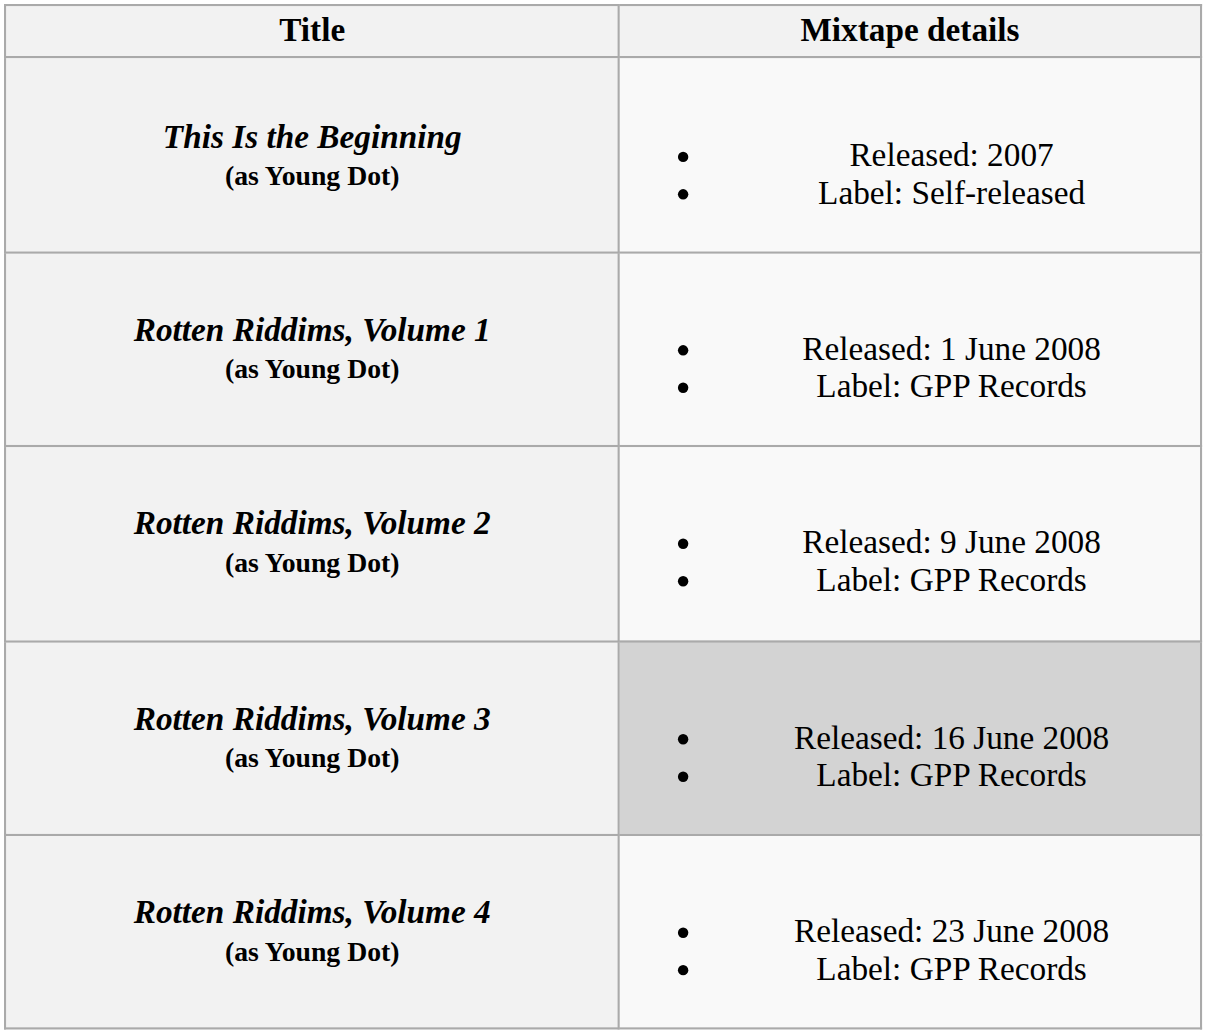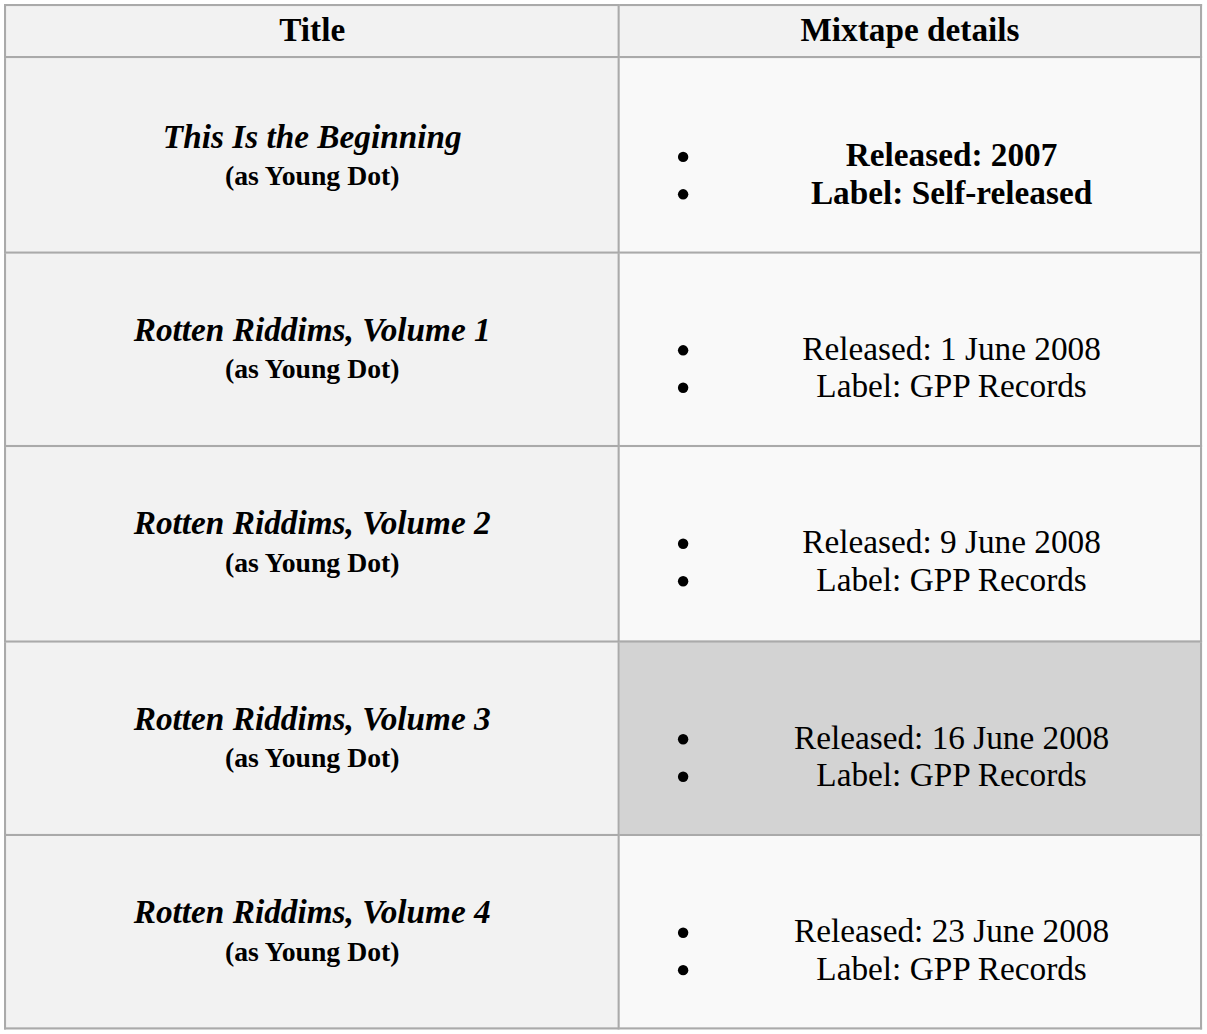(910, 174) normal -> (910, 174) bold
